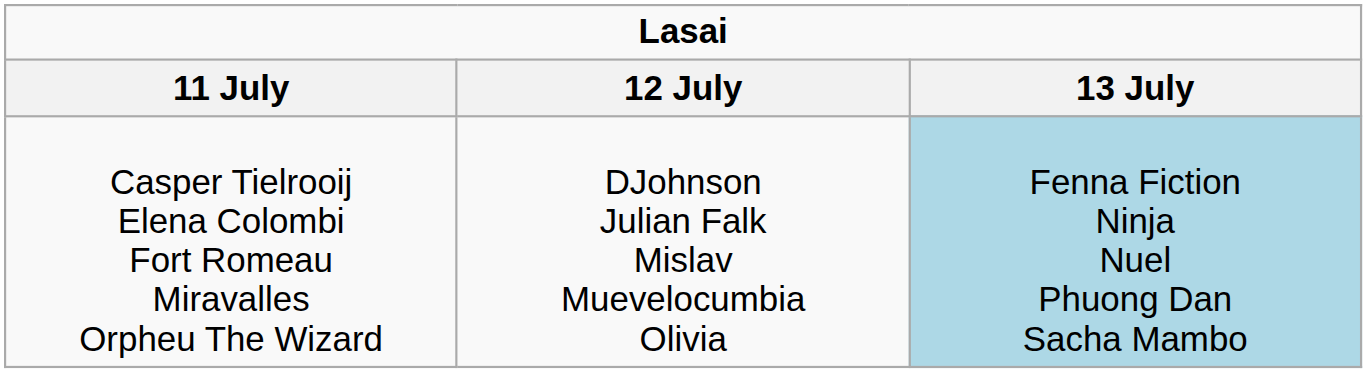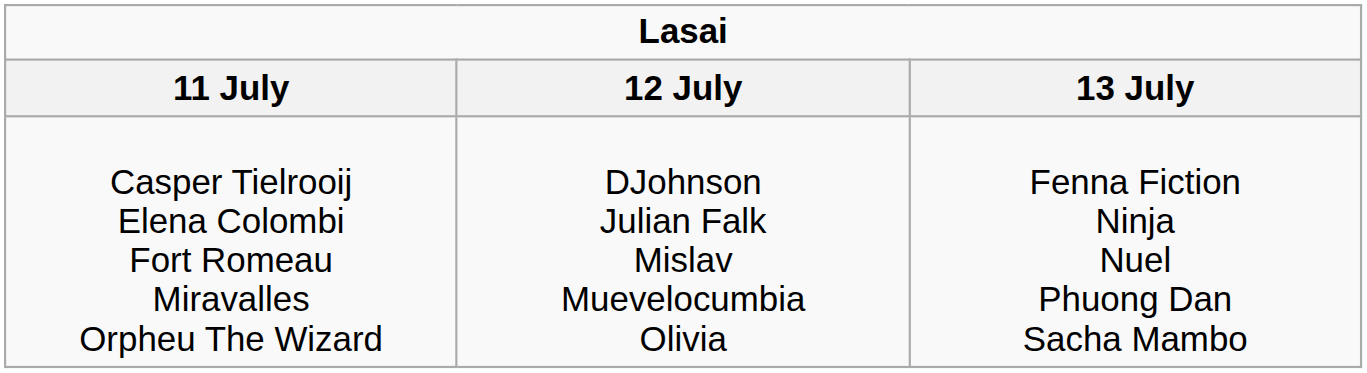(1135, 260) lightblue background -> (1135, 260) no background
